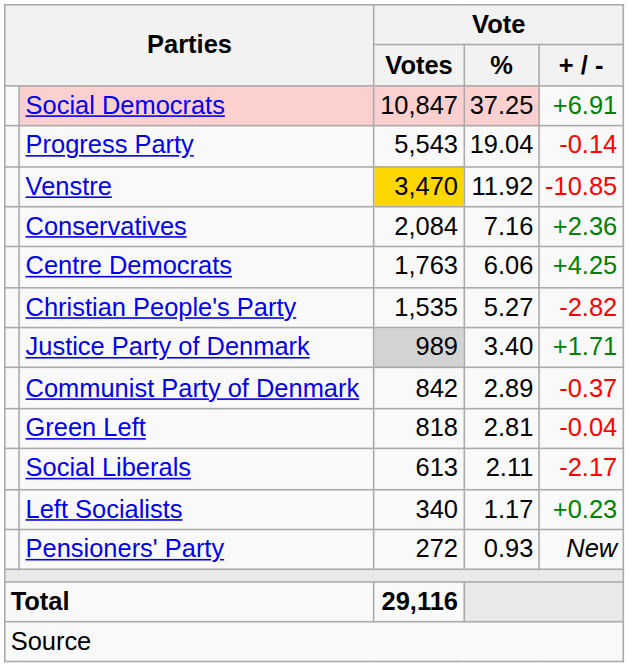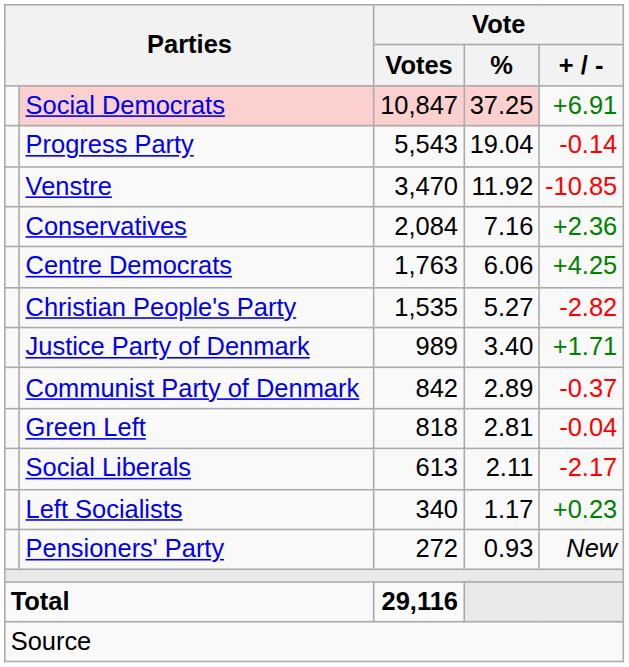(426, 186) gold background -> (426, 186) no background
(437, 347) lightgrey background -> (437, 347) no background
